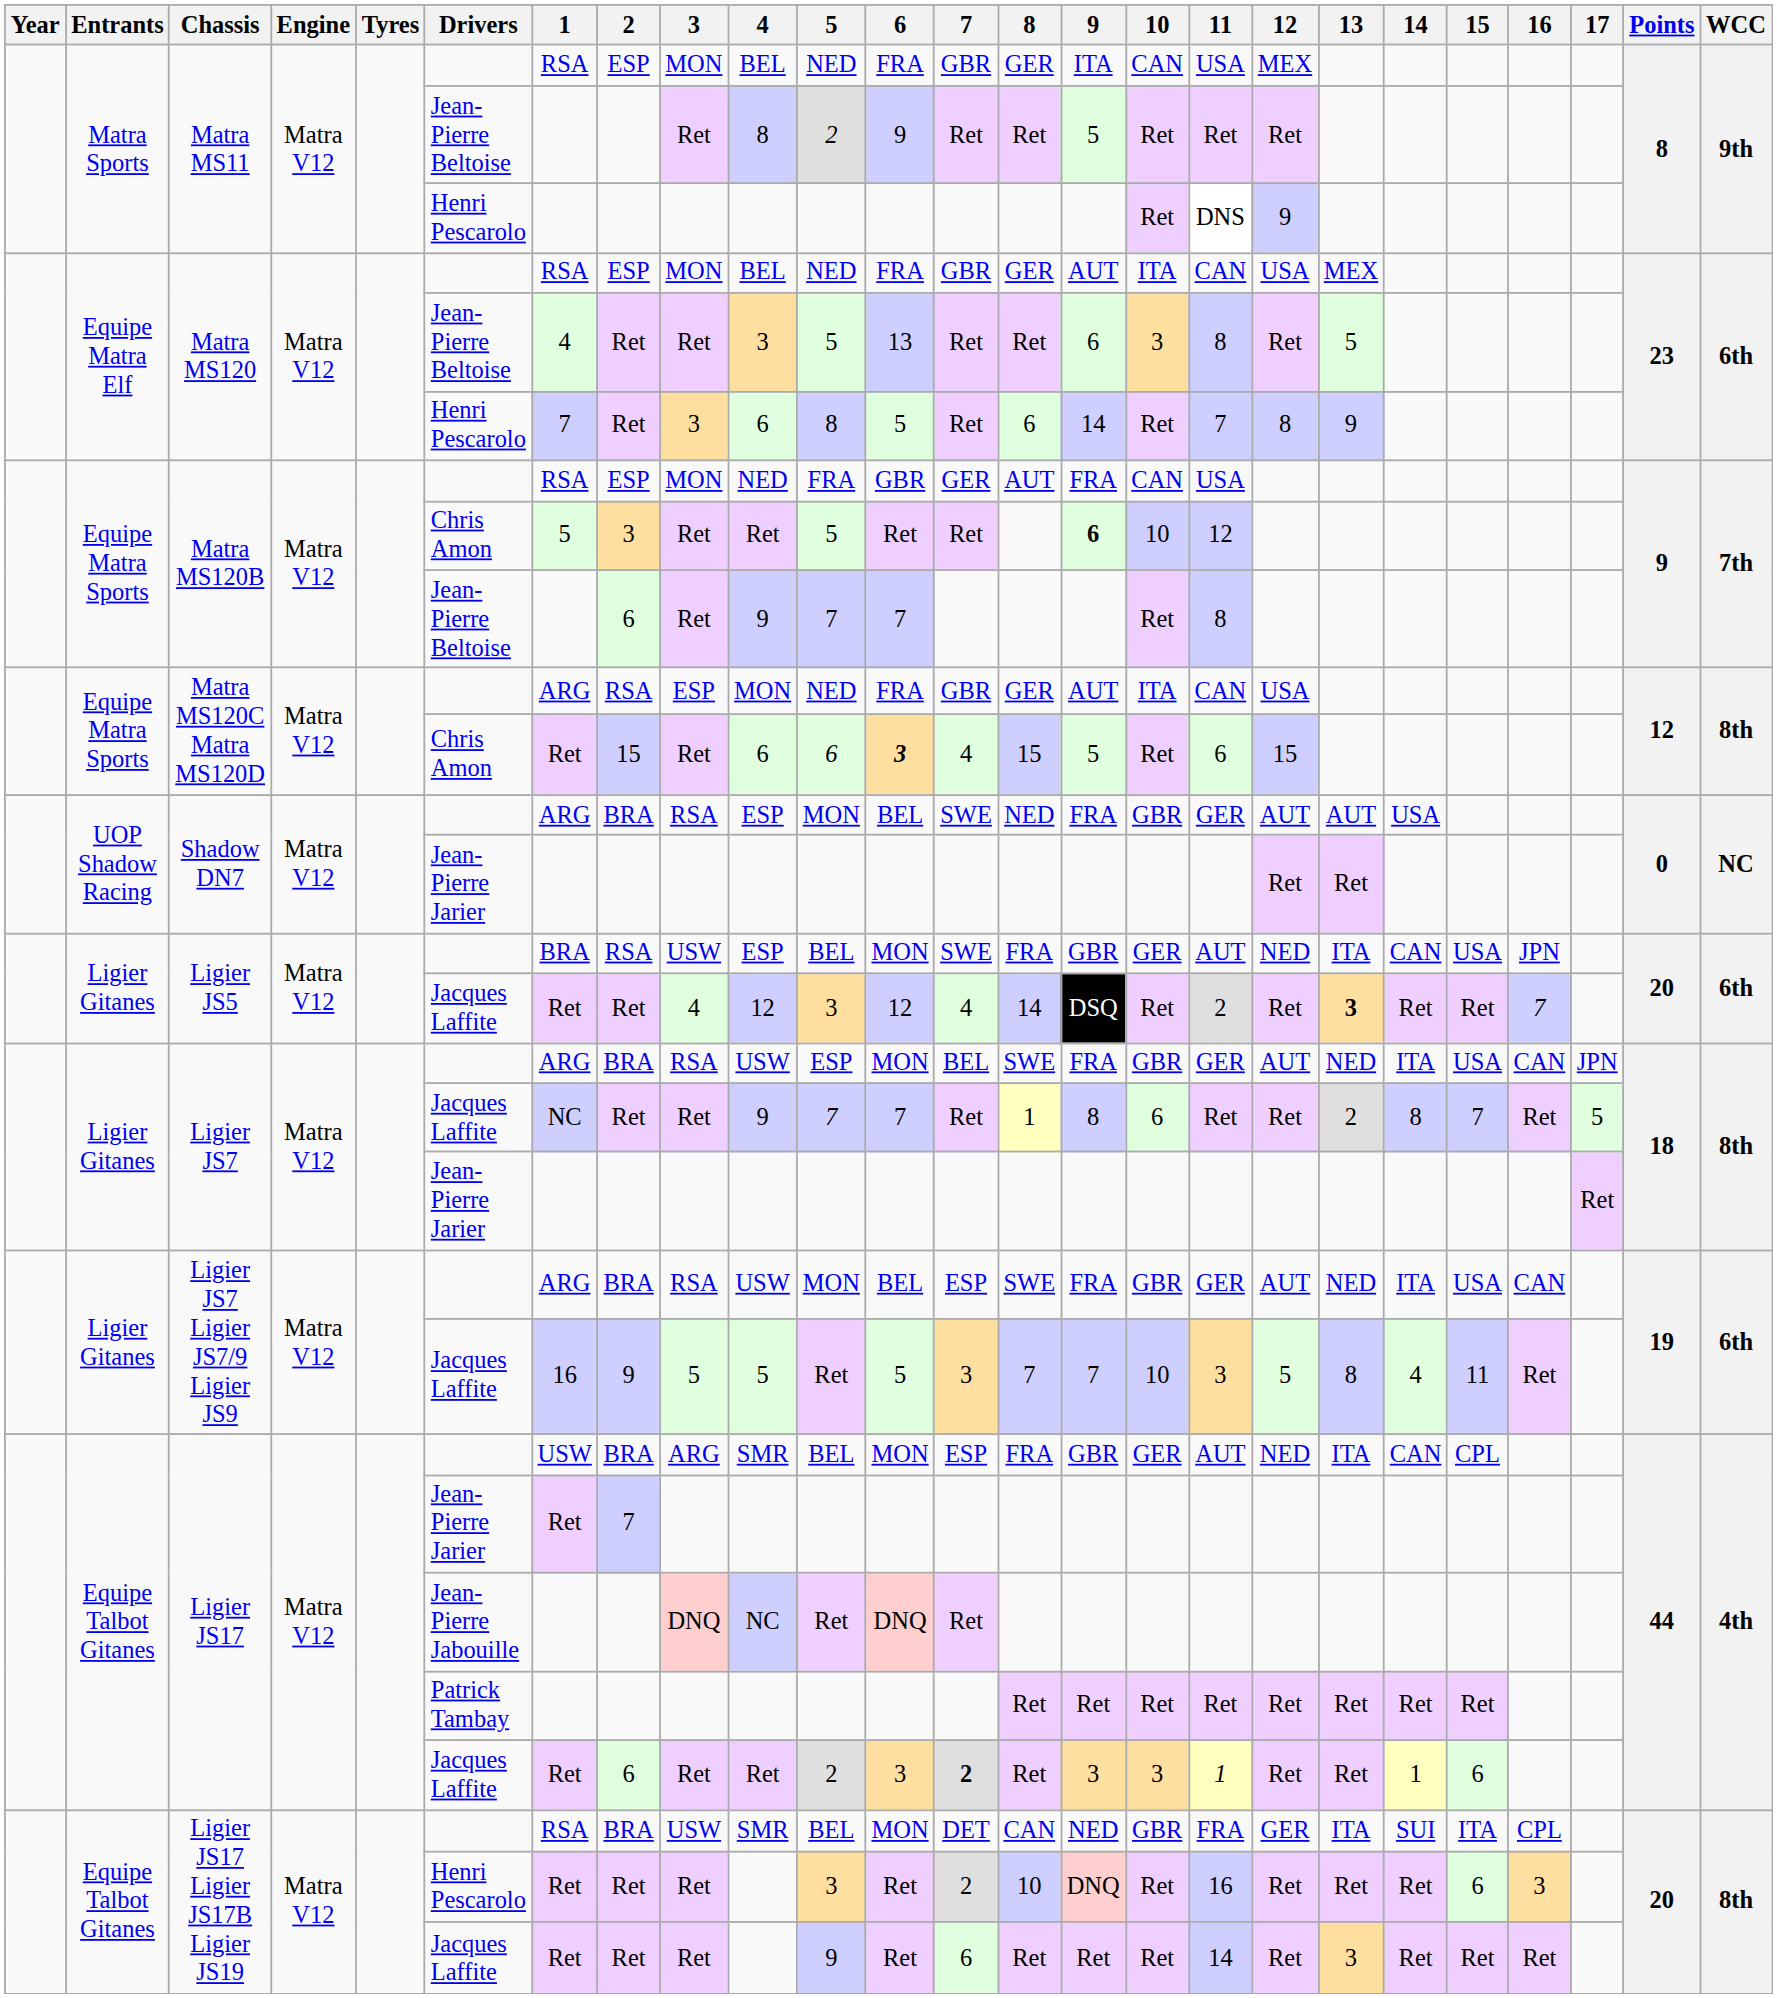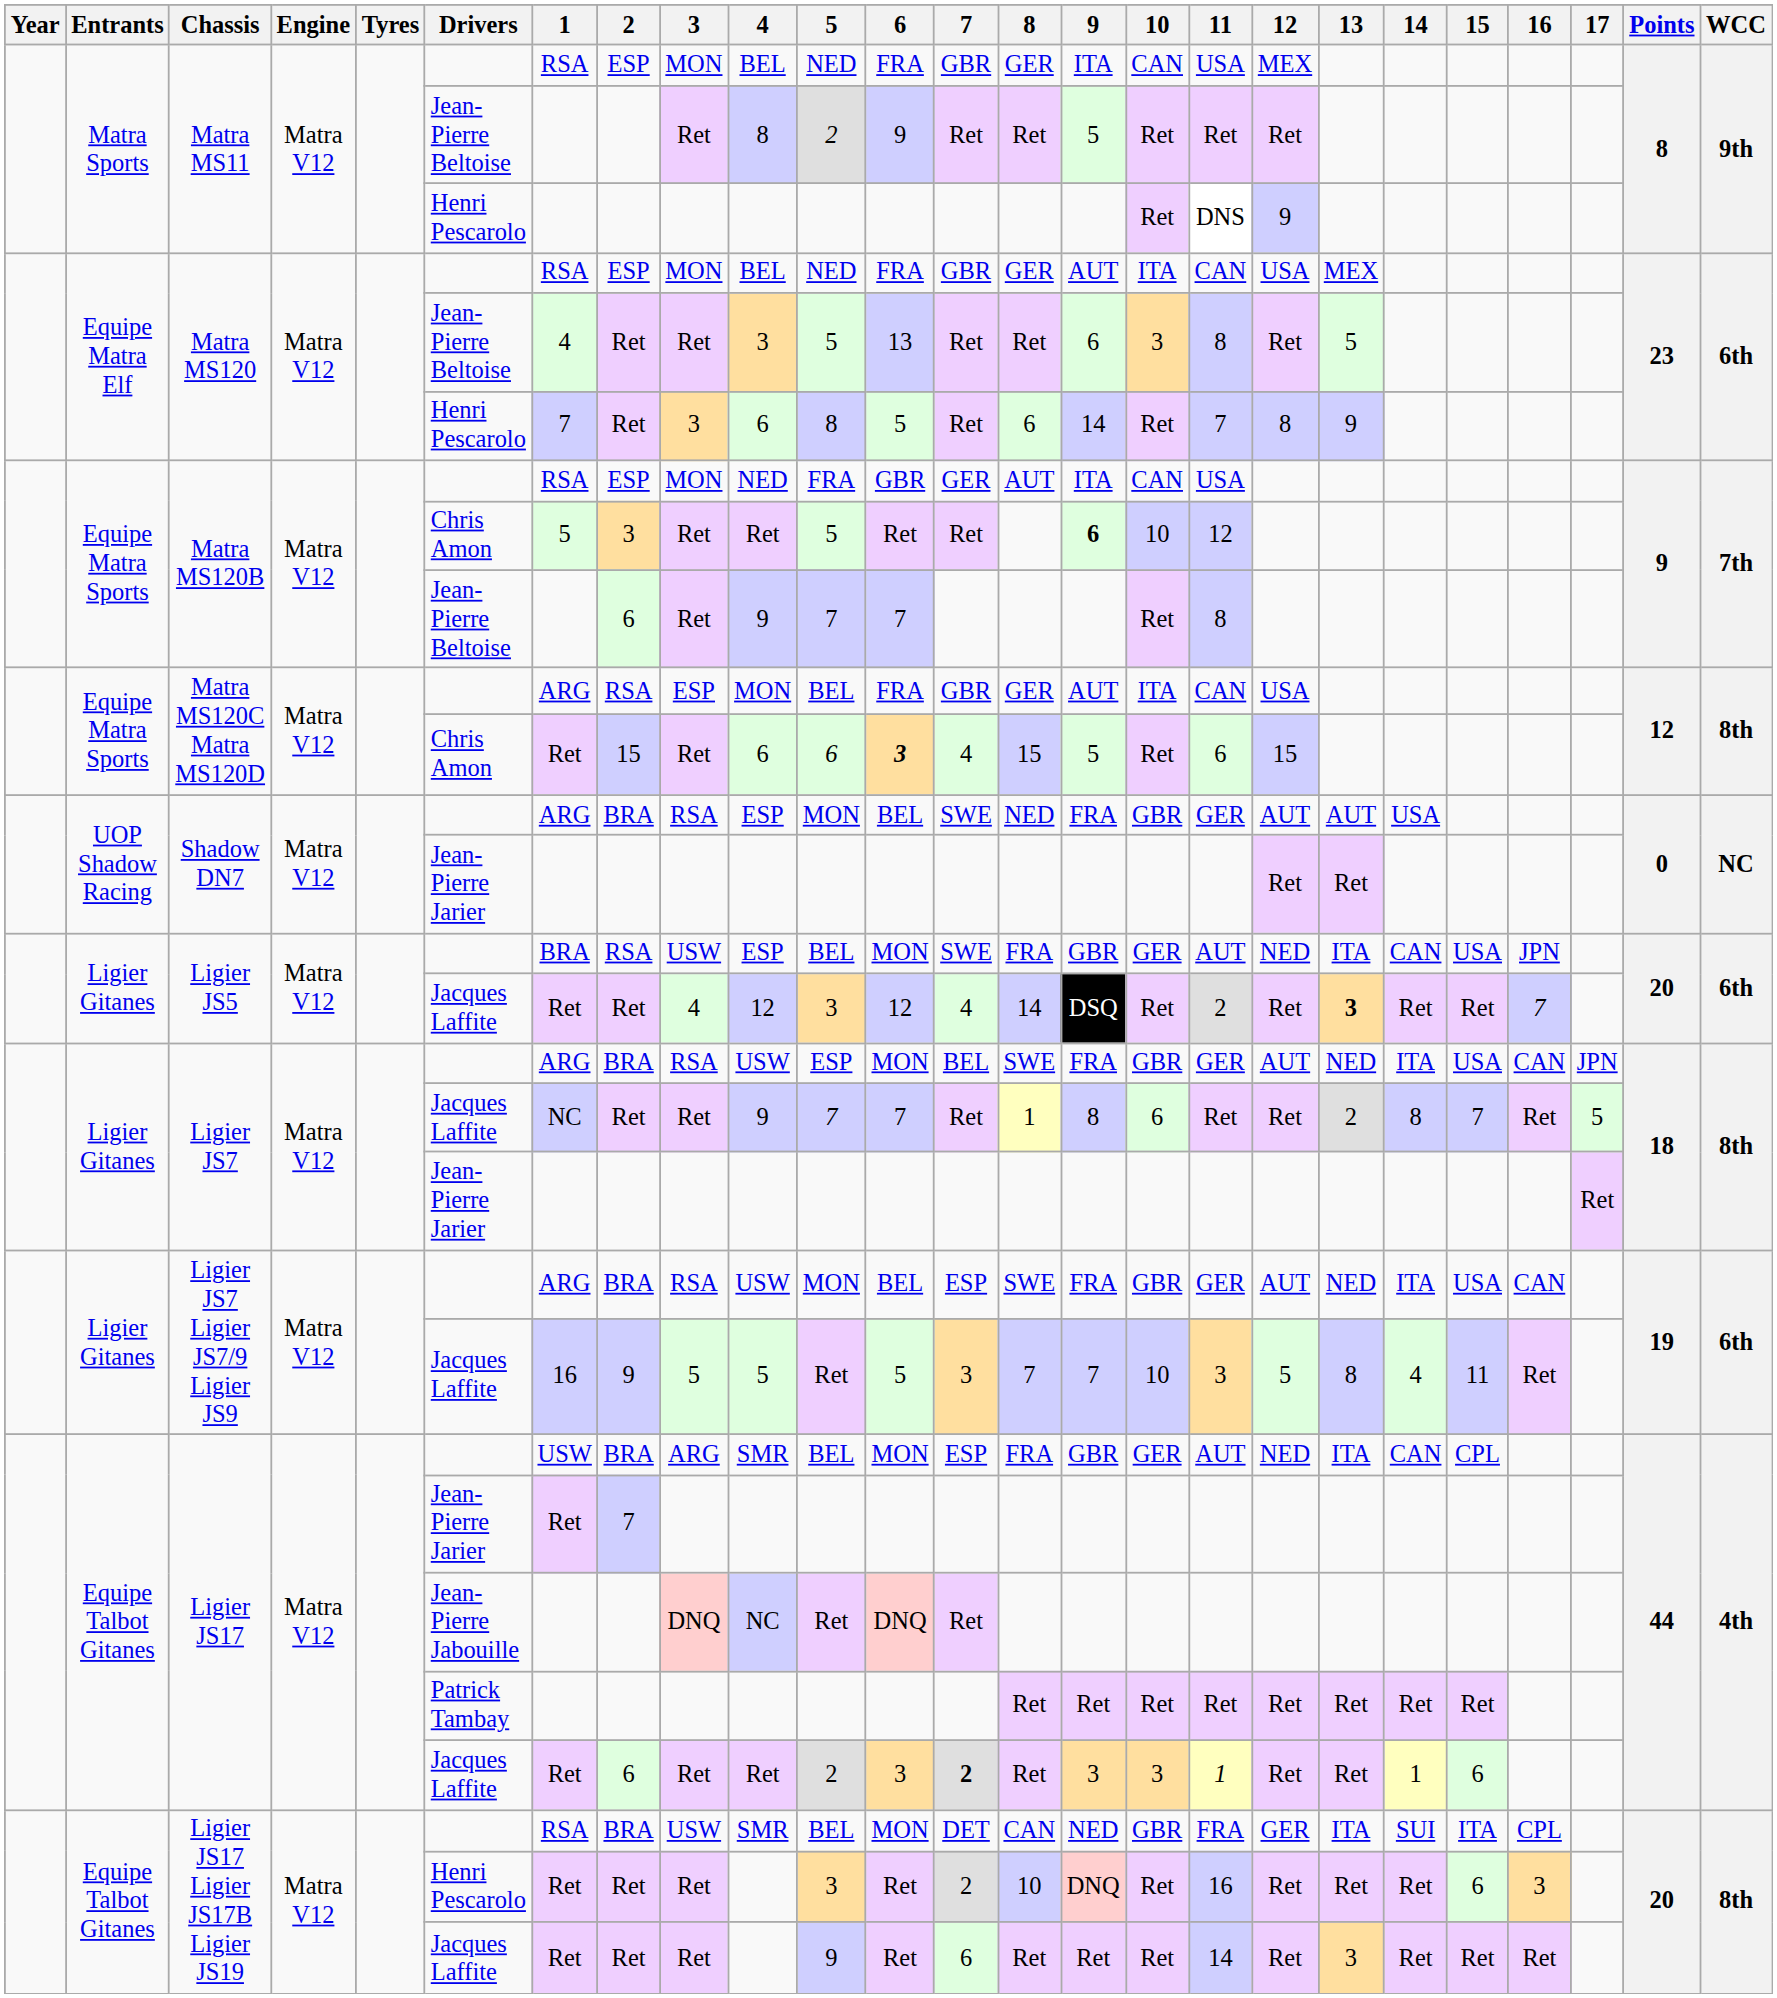(1093, 479) FRA -> (1093, 479) ITA
(831, 690) NED -> (831, 690) BEL
